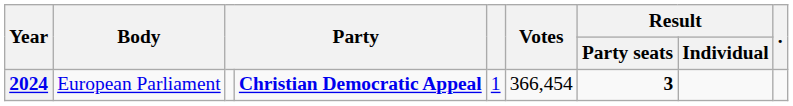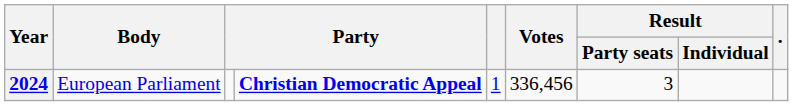(541, 85) 366,454 -> (541, 85) 336,456
(668, 85) bold -> (668, 85) normal
